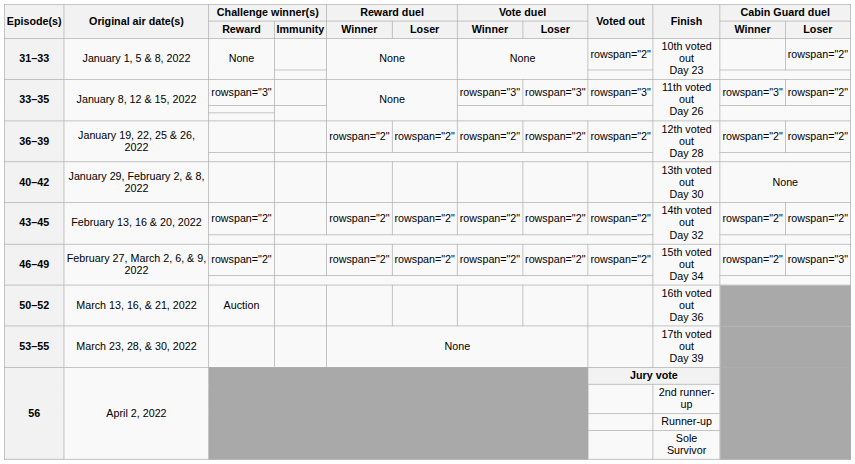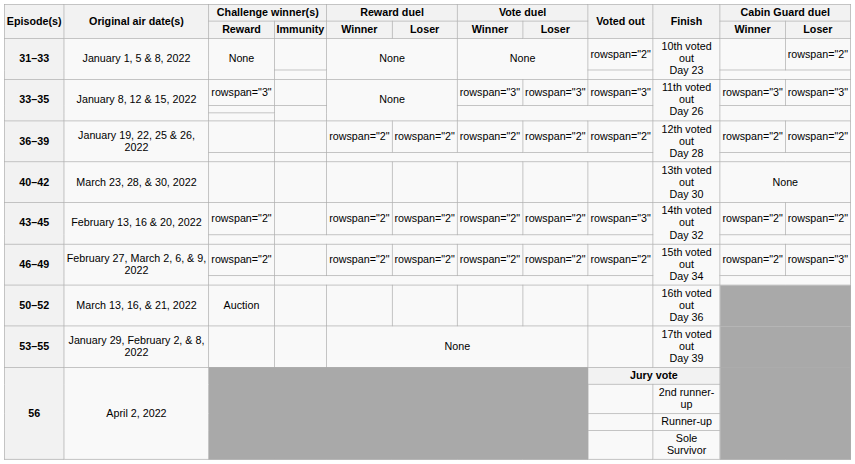(818, 92) rowspan="2" -> (818, 92) rowspan="3"
(136, 182) January 29, February 2, & 8, 2022 -> (136, 182) March 23, 28, & 30, 2022
(621, 218) rowspan="2" -> (621, 218) rowspan="3"
(136, 346) March 23, 28, & 30, 2022 -> (136, 346) January 29, February 2, & 8, 2022
